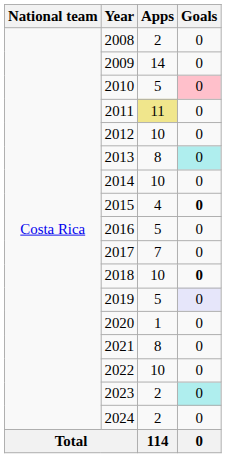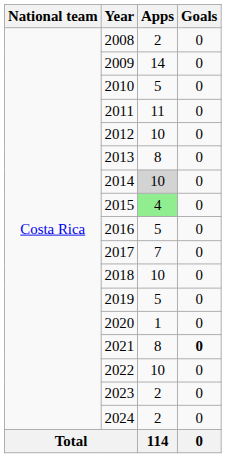(199, 87) pink background -> (199, 87) no background
(158, 110) khaki background -> (158, 110) no background
(199, 157) paleturquoise background -> (199, 157) no background
(158, 181) no background -> (158, 181) lightgrey background
(158, 205) no background -> (158, 205) lightgreen background
(199, 205) bold -> (199, 205) normal
(199, 275) bold -> (199, 275) normal
(199, 299) lavender background -> (199, 299) no background
(199, 346) normal -> (199, 346) bold
(199, 393) paleturquoise background -> (199, 393) no background
